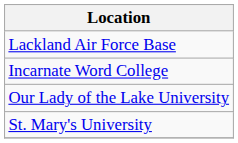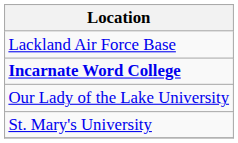(88, 71) normal -> (95, 71) bold
